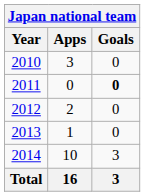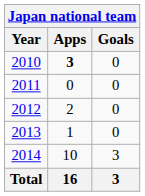(70, 62) normal -> (70, 62) bold
(116, 86) bold -> (116, 86) normal
